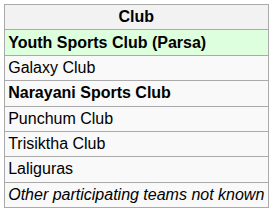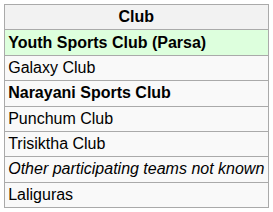(41, 169) Laliguras -> (136, 169) Other participating teams not known
(136, 194) Other participating teams not known -> (41, 194) Laliguras
